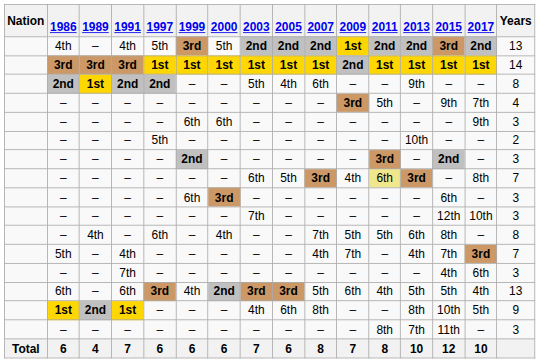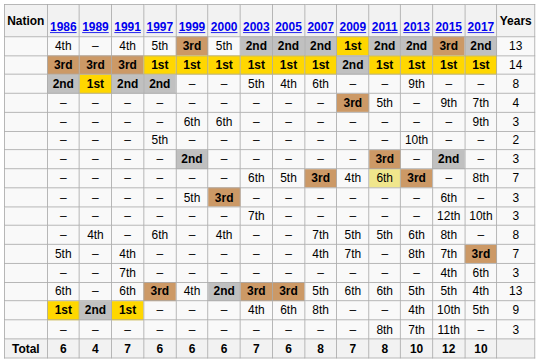(192, 197) 6th -> (192, 197) 5th
(417, 254) 4th -> (417, 254) 8th
(385, 292) 4th -> (385, 292) 6th
(417, 311) 8th -> (417, 311) 4th
